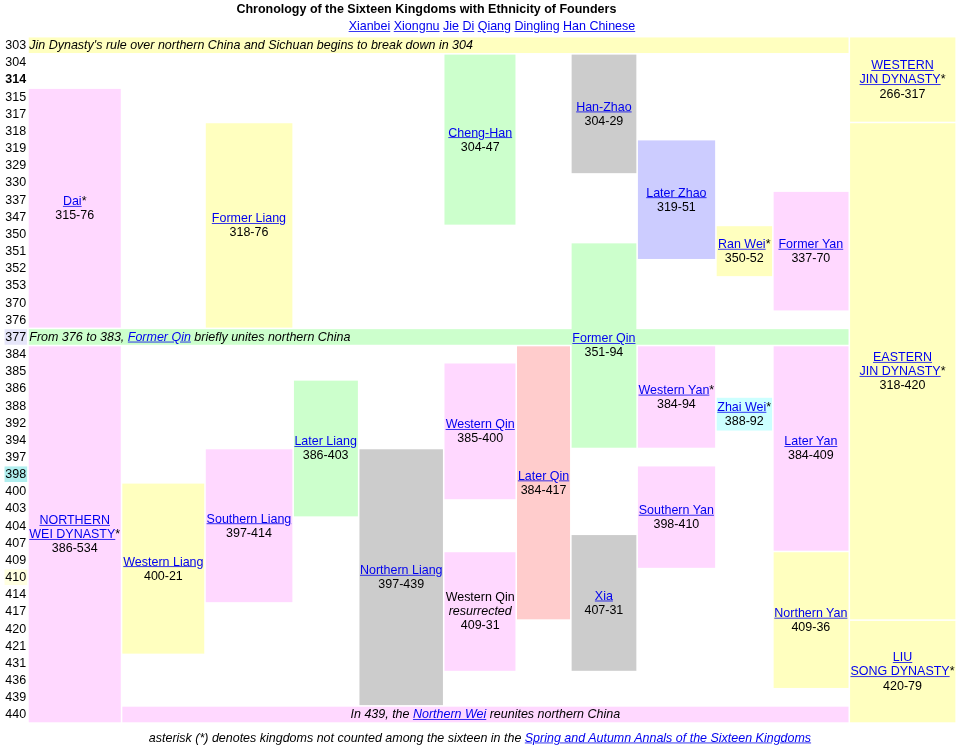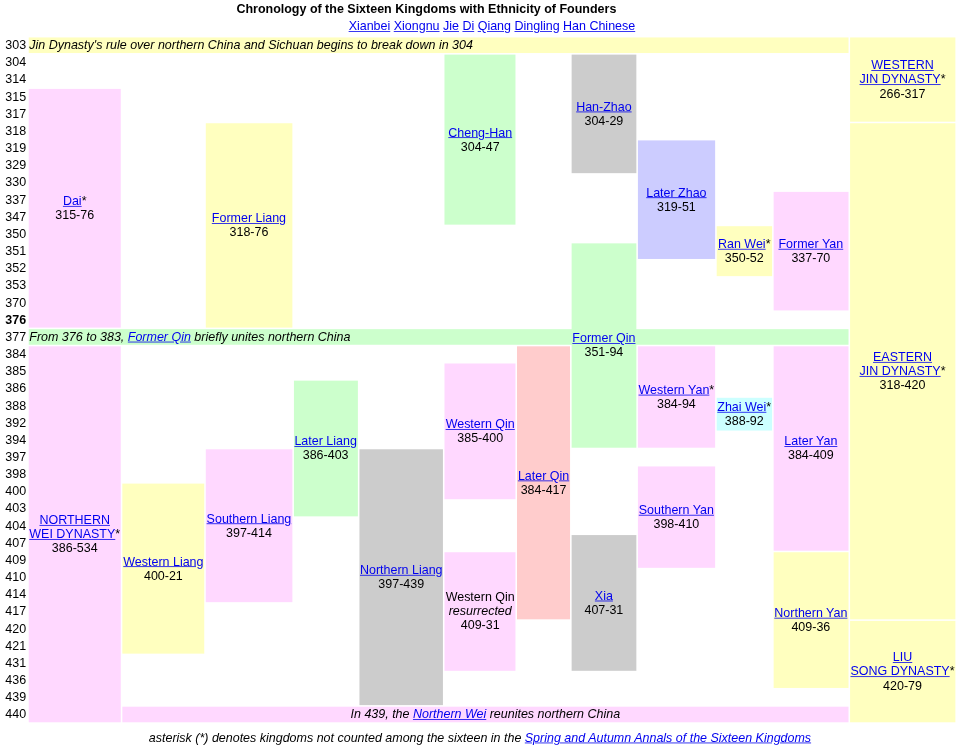(16, 79) bold -> (16, 79) normal
(16, 319) normal -> (16, 319) bold
(16, 337) lavender background -> (16, 337) no background
(16, 474) paleturquoise background -> (16, 474) no background
(16, 577) lightyellow background -> (16, 577) no background
